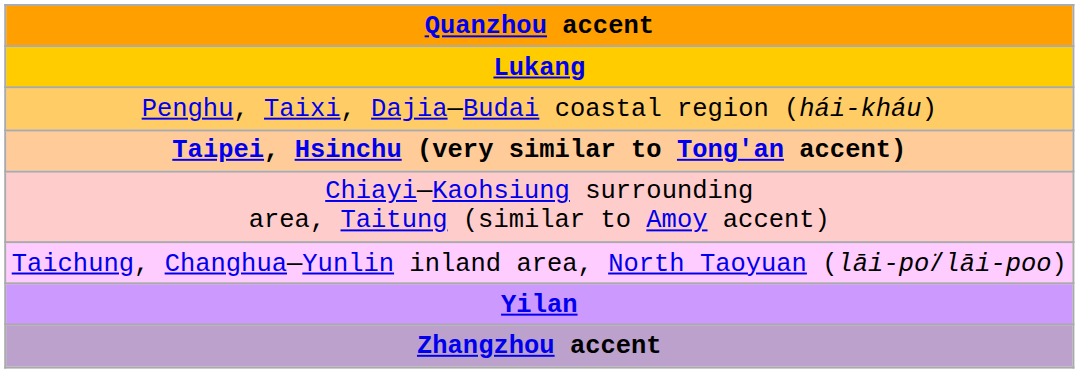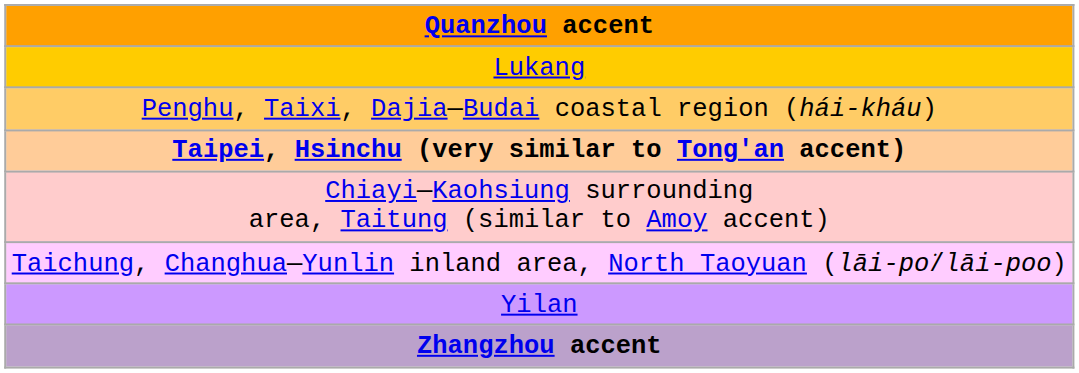(539, 67) bold -> (539, 67) normal
(539, 304) bold -> (539, 304) normal
